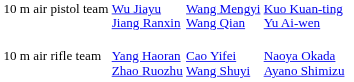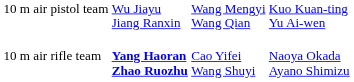(147, 63) normal -> (150, 63) bold
